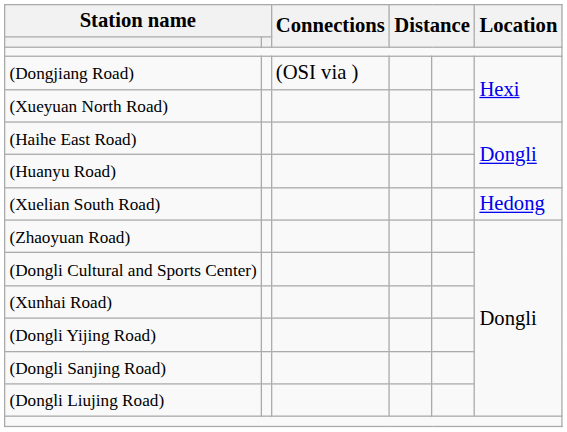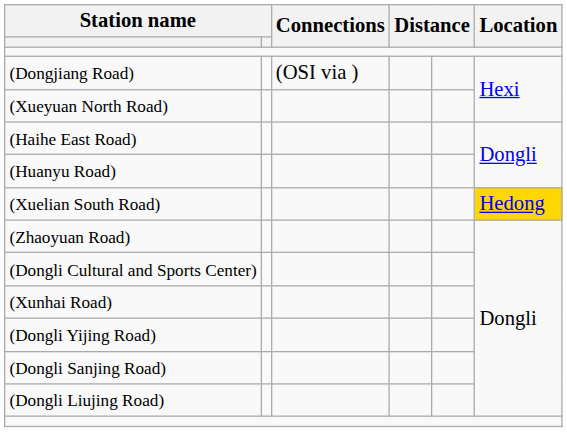(512, 203) no background -> (512, 203) gold background
